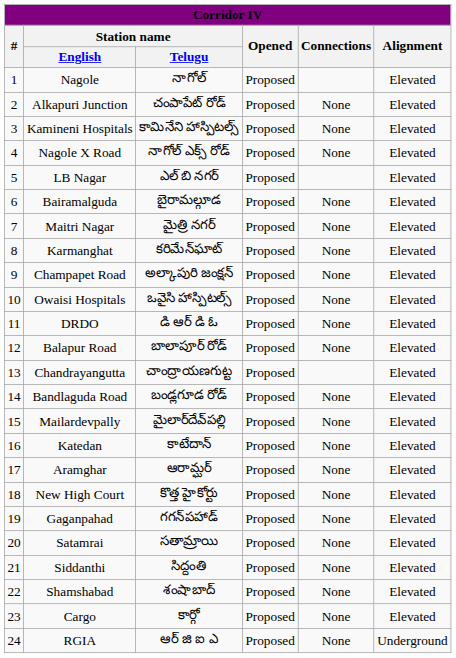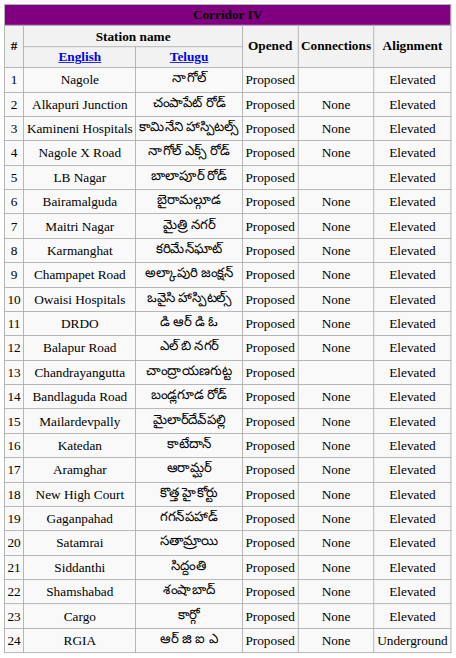(189, 175) ఎల్ బి నగర్ -> (189, 175) బాలాపూర్ రోడ్
(189, 346) బాలాపూర్ రోడ్ -> (189, 346) ఎల్ బి నగర్
